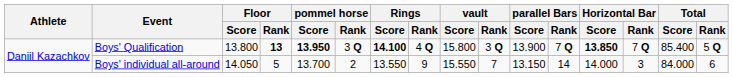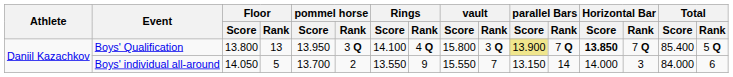(276, 47) bold -> (276, 47) normal
(313, 47) bold -> (313, 47) normal
(390, 47) bold -> (390, 47) normal
(529, 47) no background -> (529, 47) khaki background
